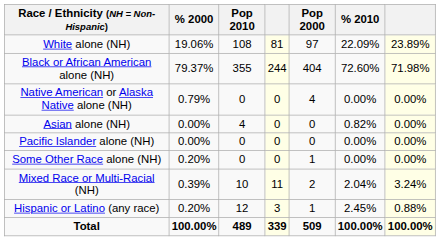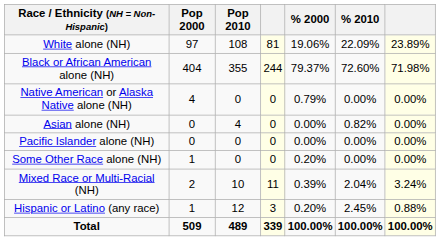columns swapped: (312, 19) <-> (194, 19)
